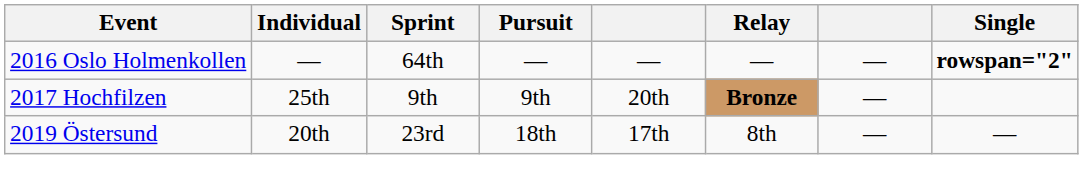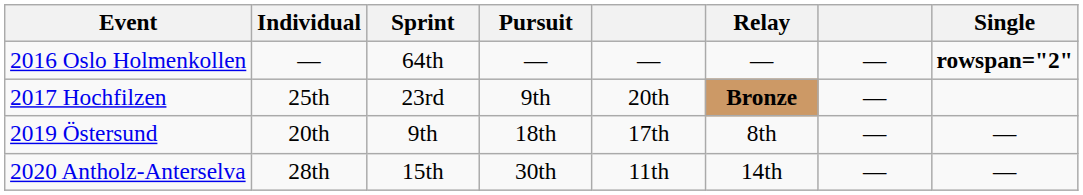(423, 97) 9th -> (423, 97) 23rd
(423, 134) 23rd -> (423, 134) 9th
+ row: (128, 171)
